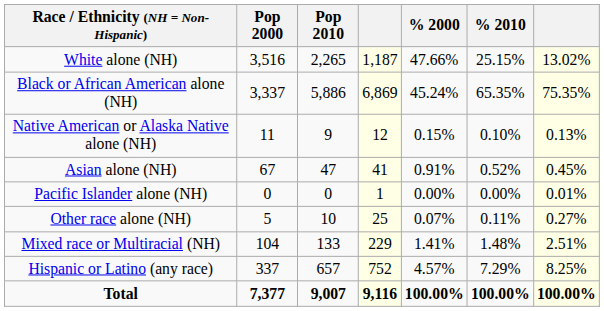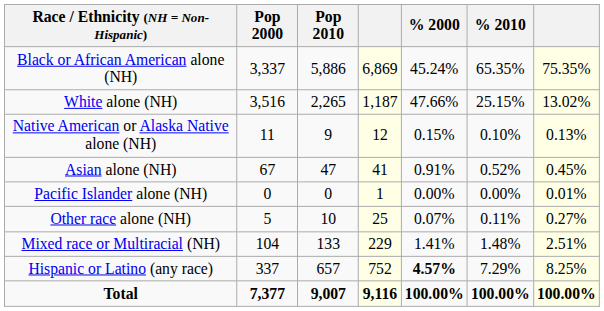rows swapped: (121, 59) <-> (121, 93)
(434, 268) normal -> (434, 268) bold
